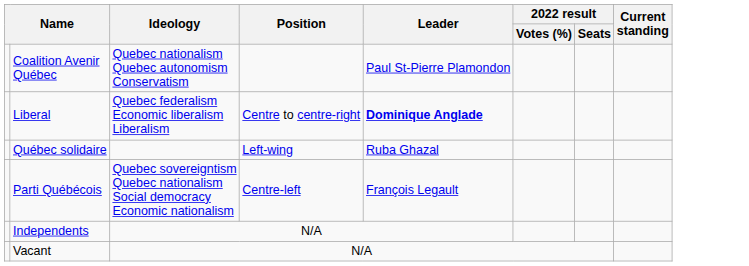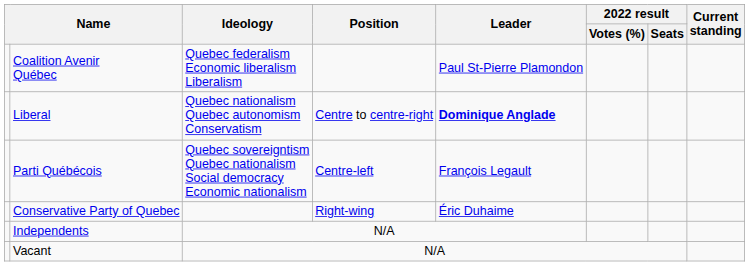(170, 68) Quebec nationalism Quebec autonomism Conservatism -> (241, 68) Quebec federalism Economic liberalism Liberalism
(168, 115) Quebec federalism Economic liberalism Liberalism -> (243, 115) Quebec nationalism Quebec autonomism Conservatism
- row: (60, 149)
+ row: (96, 211)
